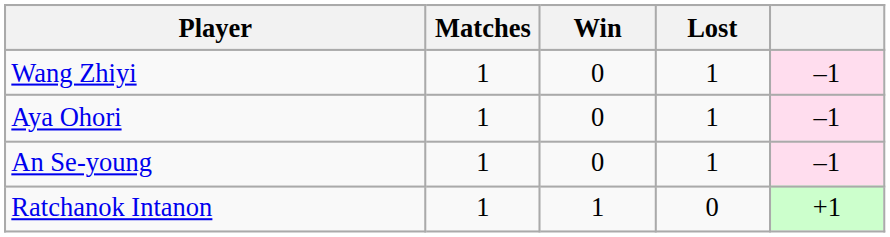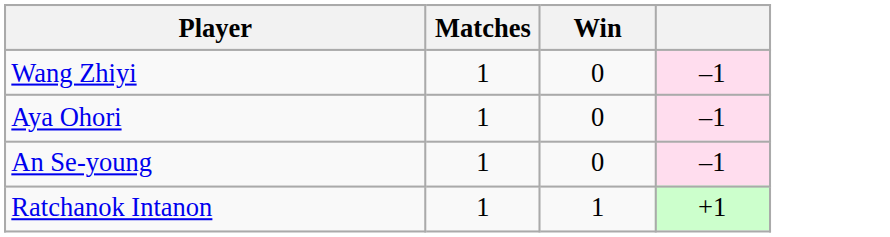- column: (712, 27)
